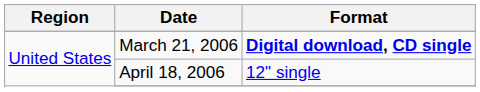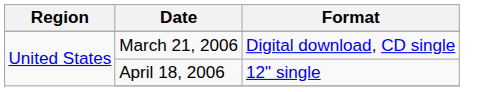(359, 45) bold -> (351, 45) normal
